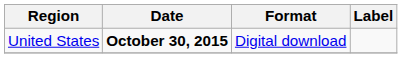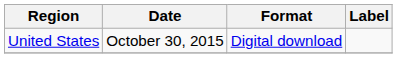(167, 40) bold -> (165, 40) normal
